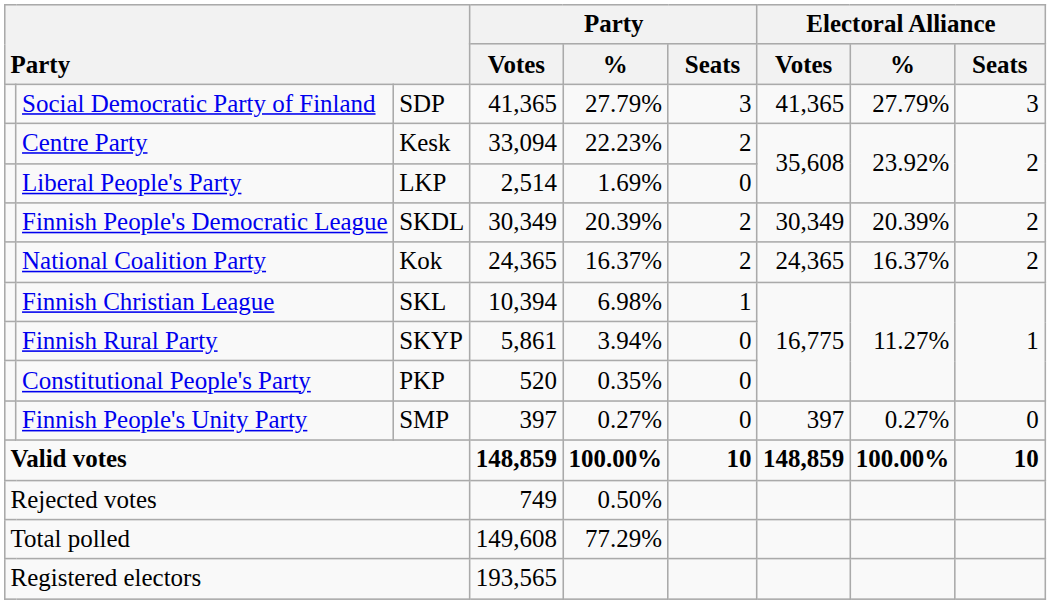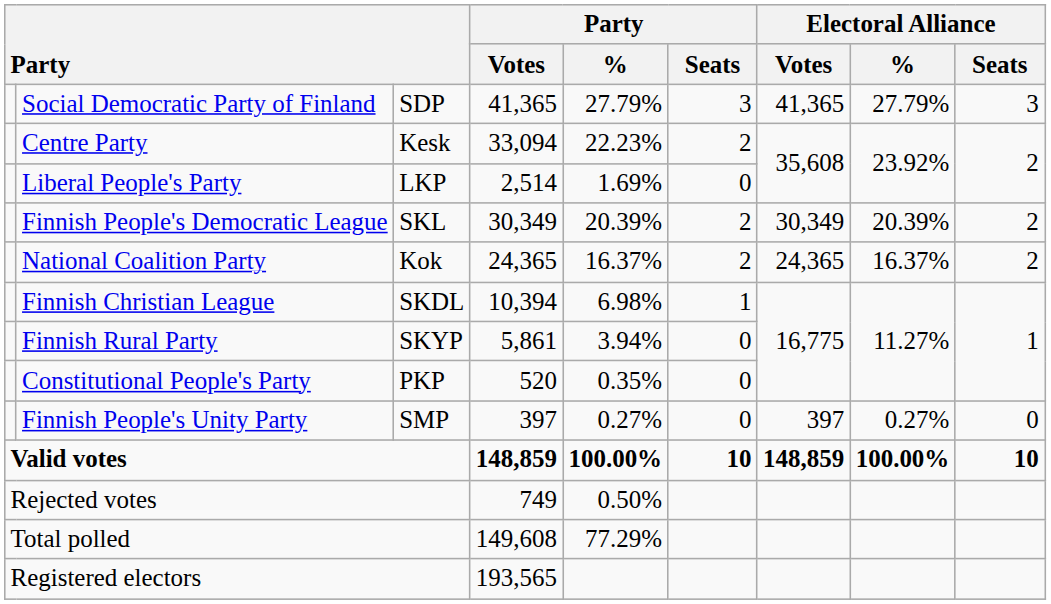(432, 222) SKDL -> (423, 222) SKL
(423, 301) SKL -> (432, 301) SKDL
